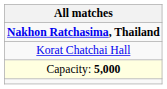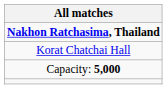(83, 69) lightyellow background -> (83, 69) no background
